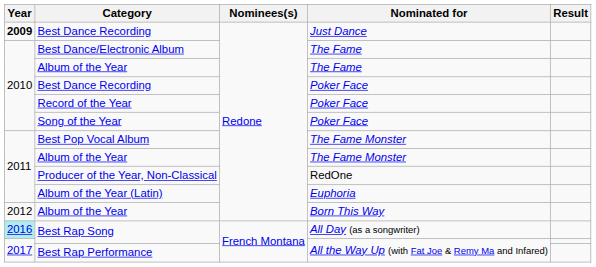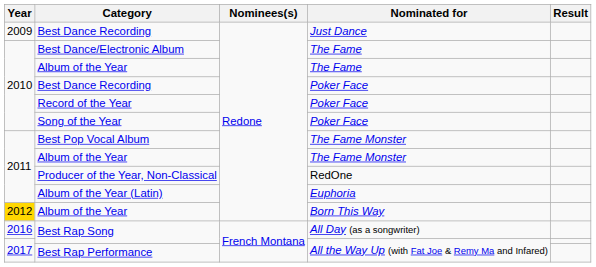(20, 31) bold -> (20, 31) normal
(20, 211) no background -> (20, 211) gold background
(20, 229) paleturquoise background -> (20, 229) no background
